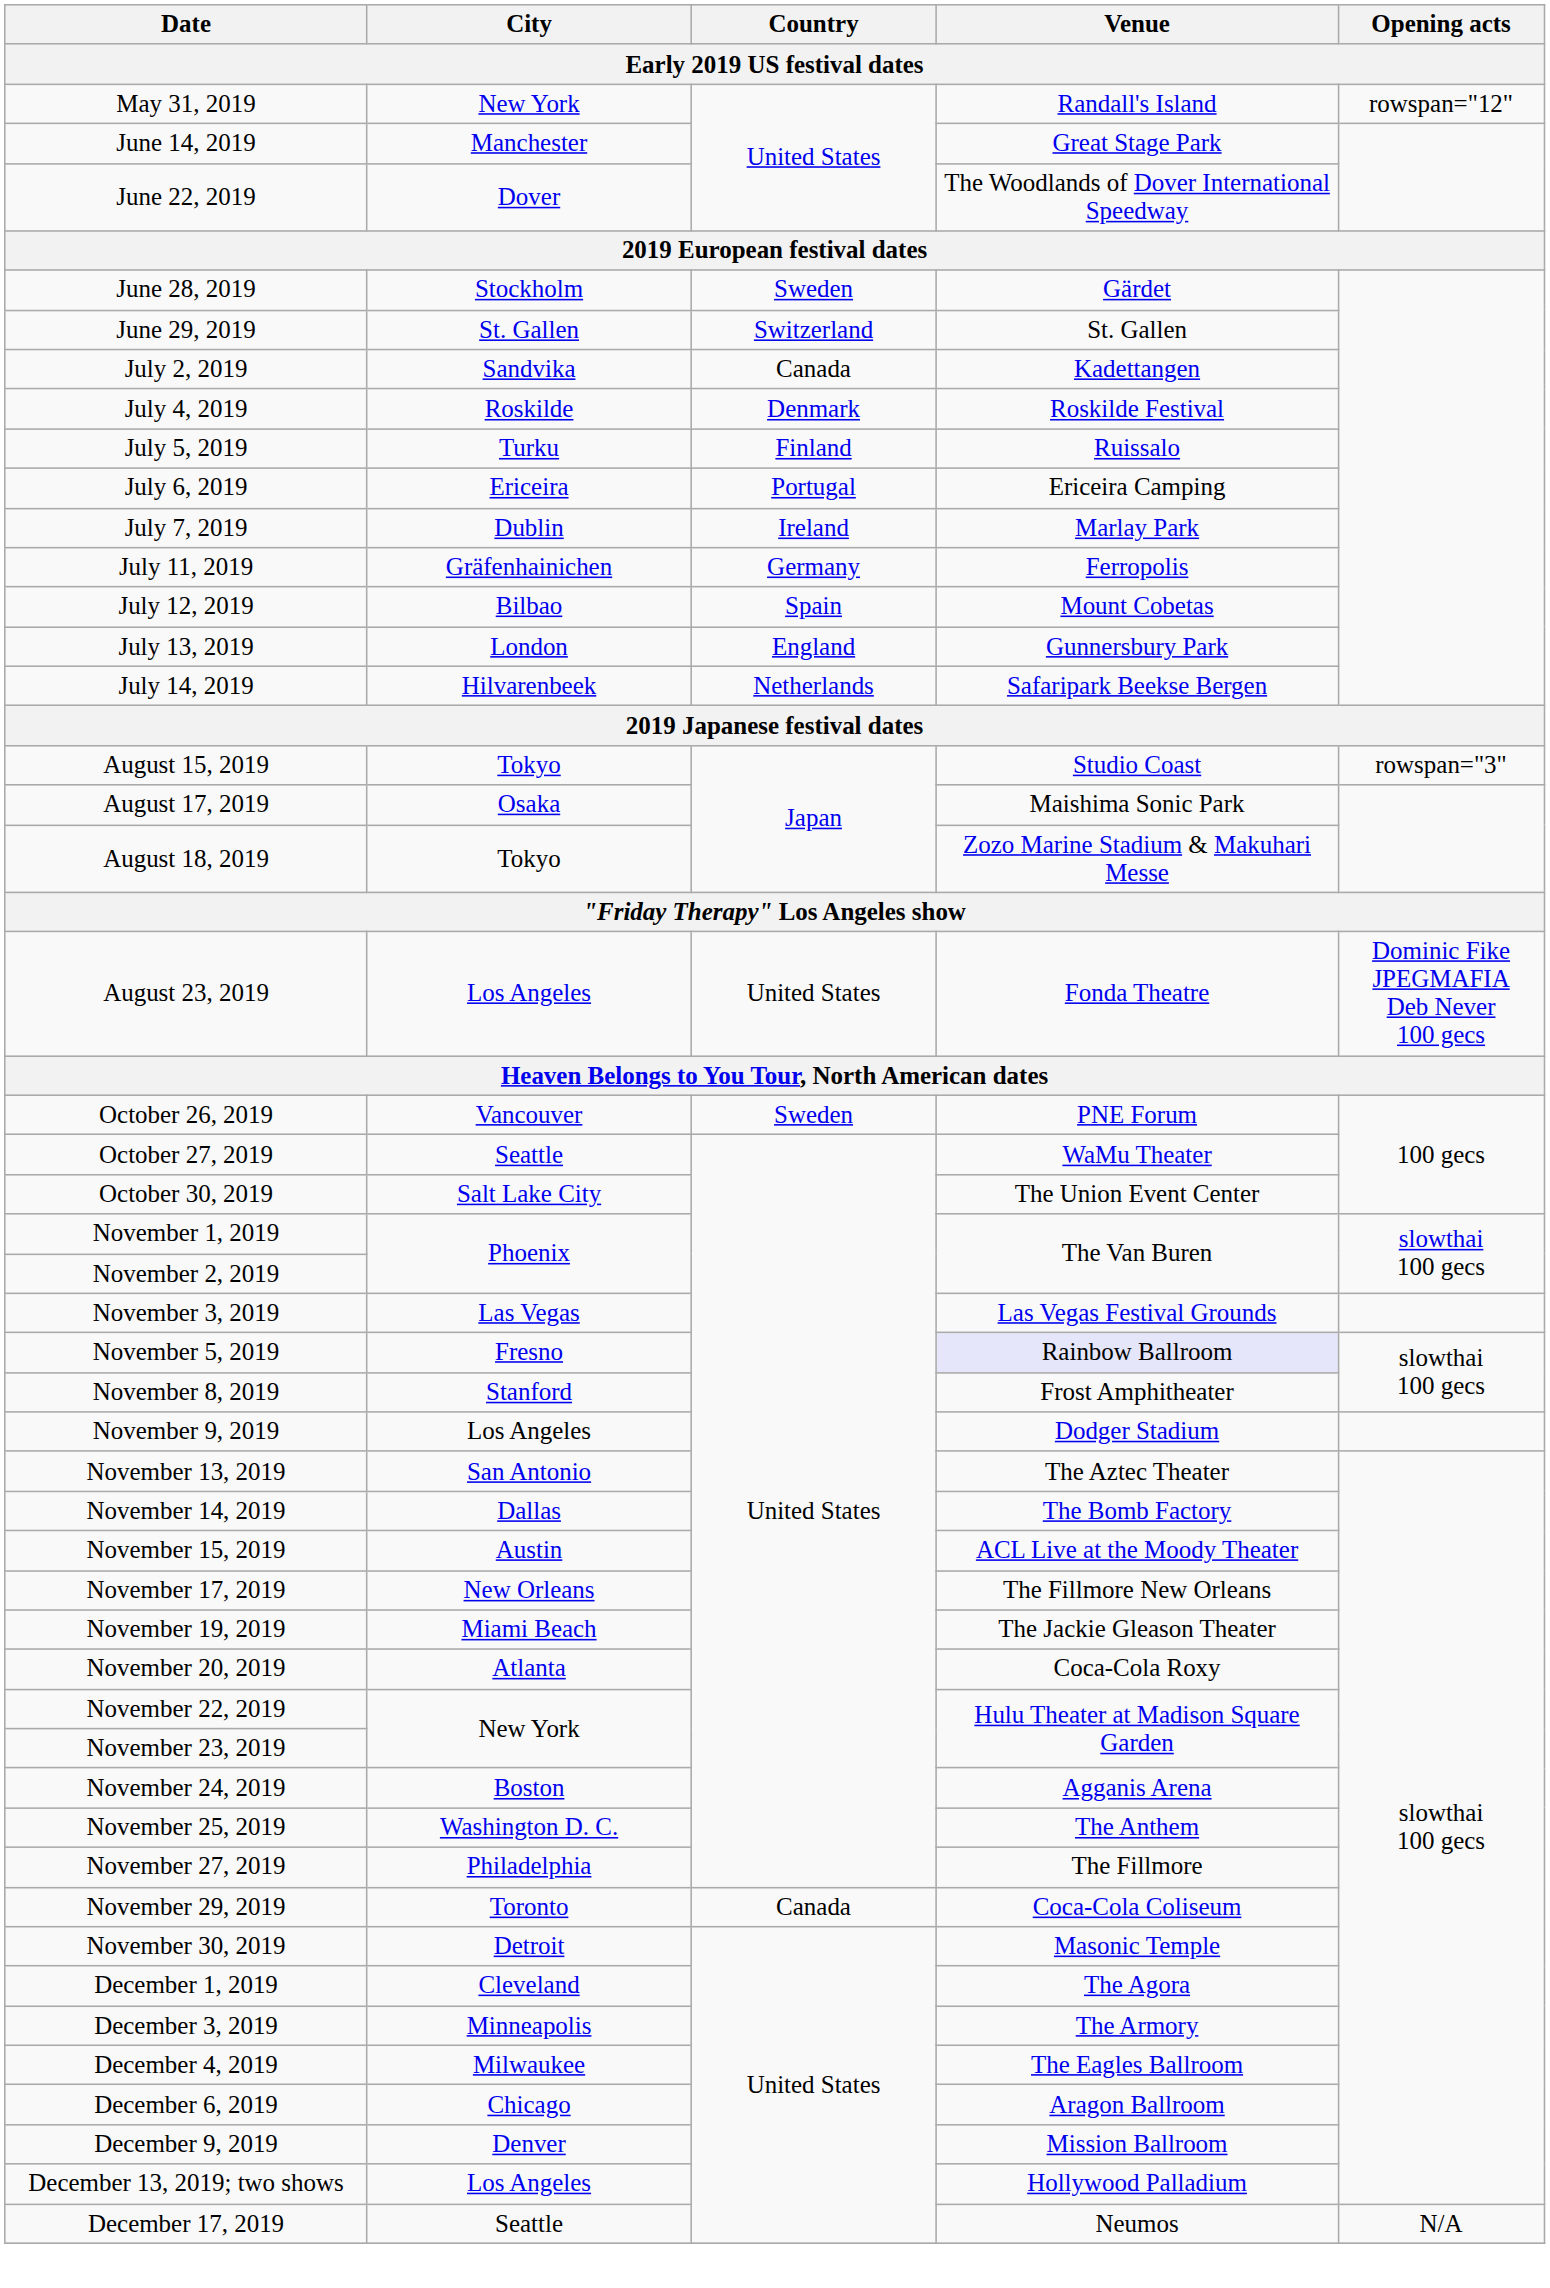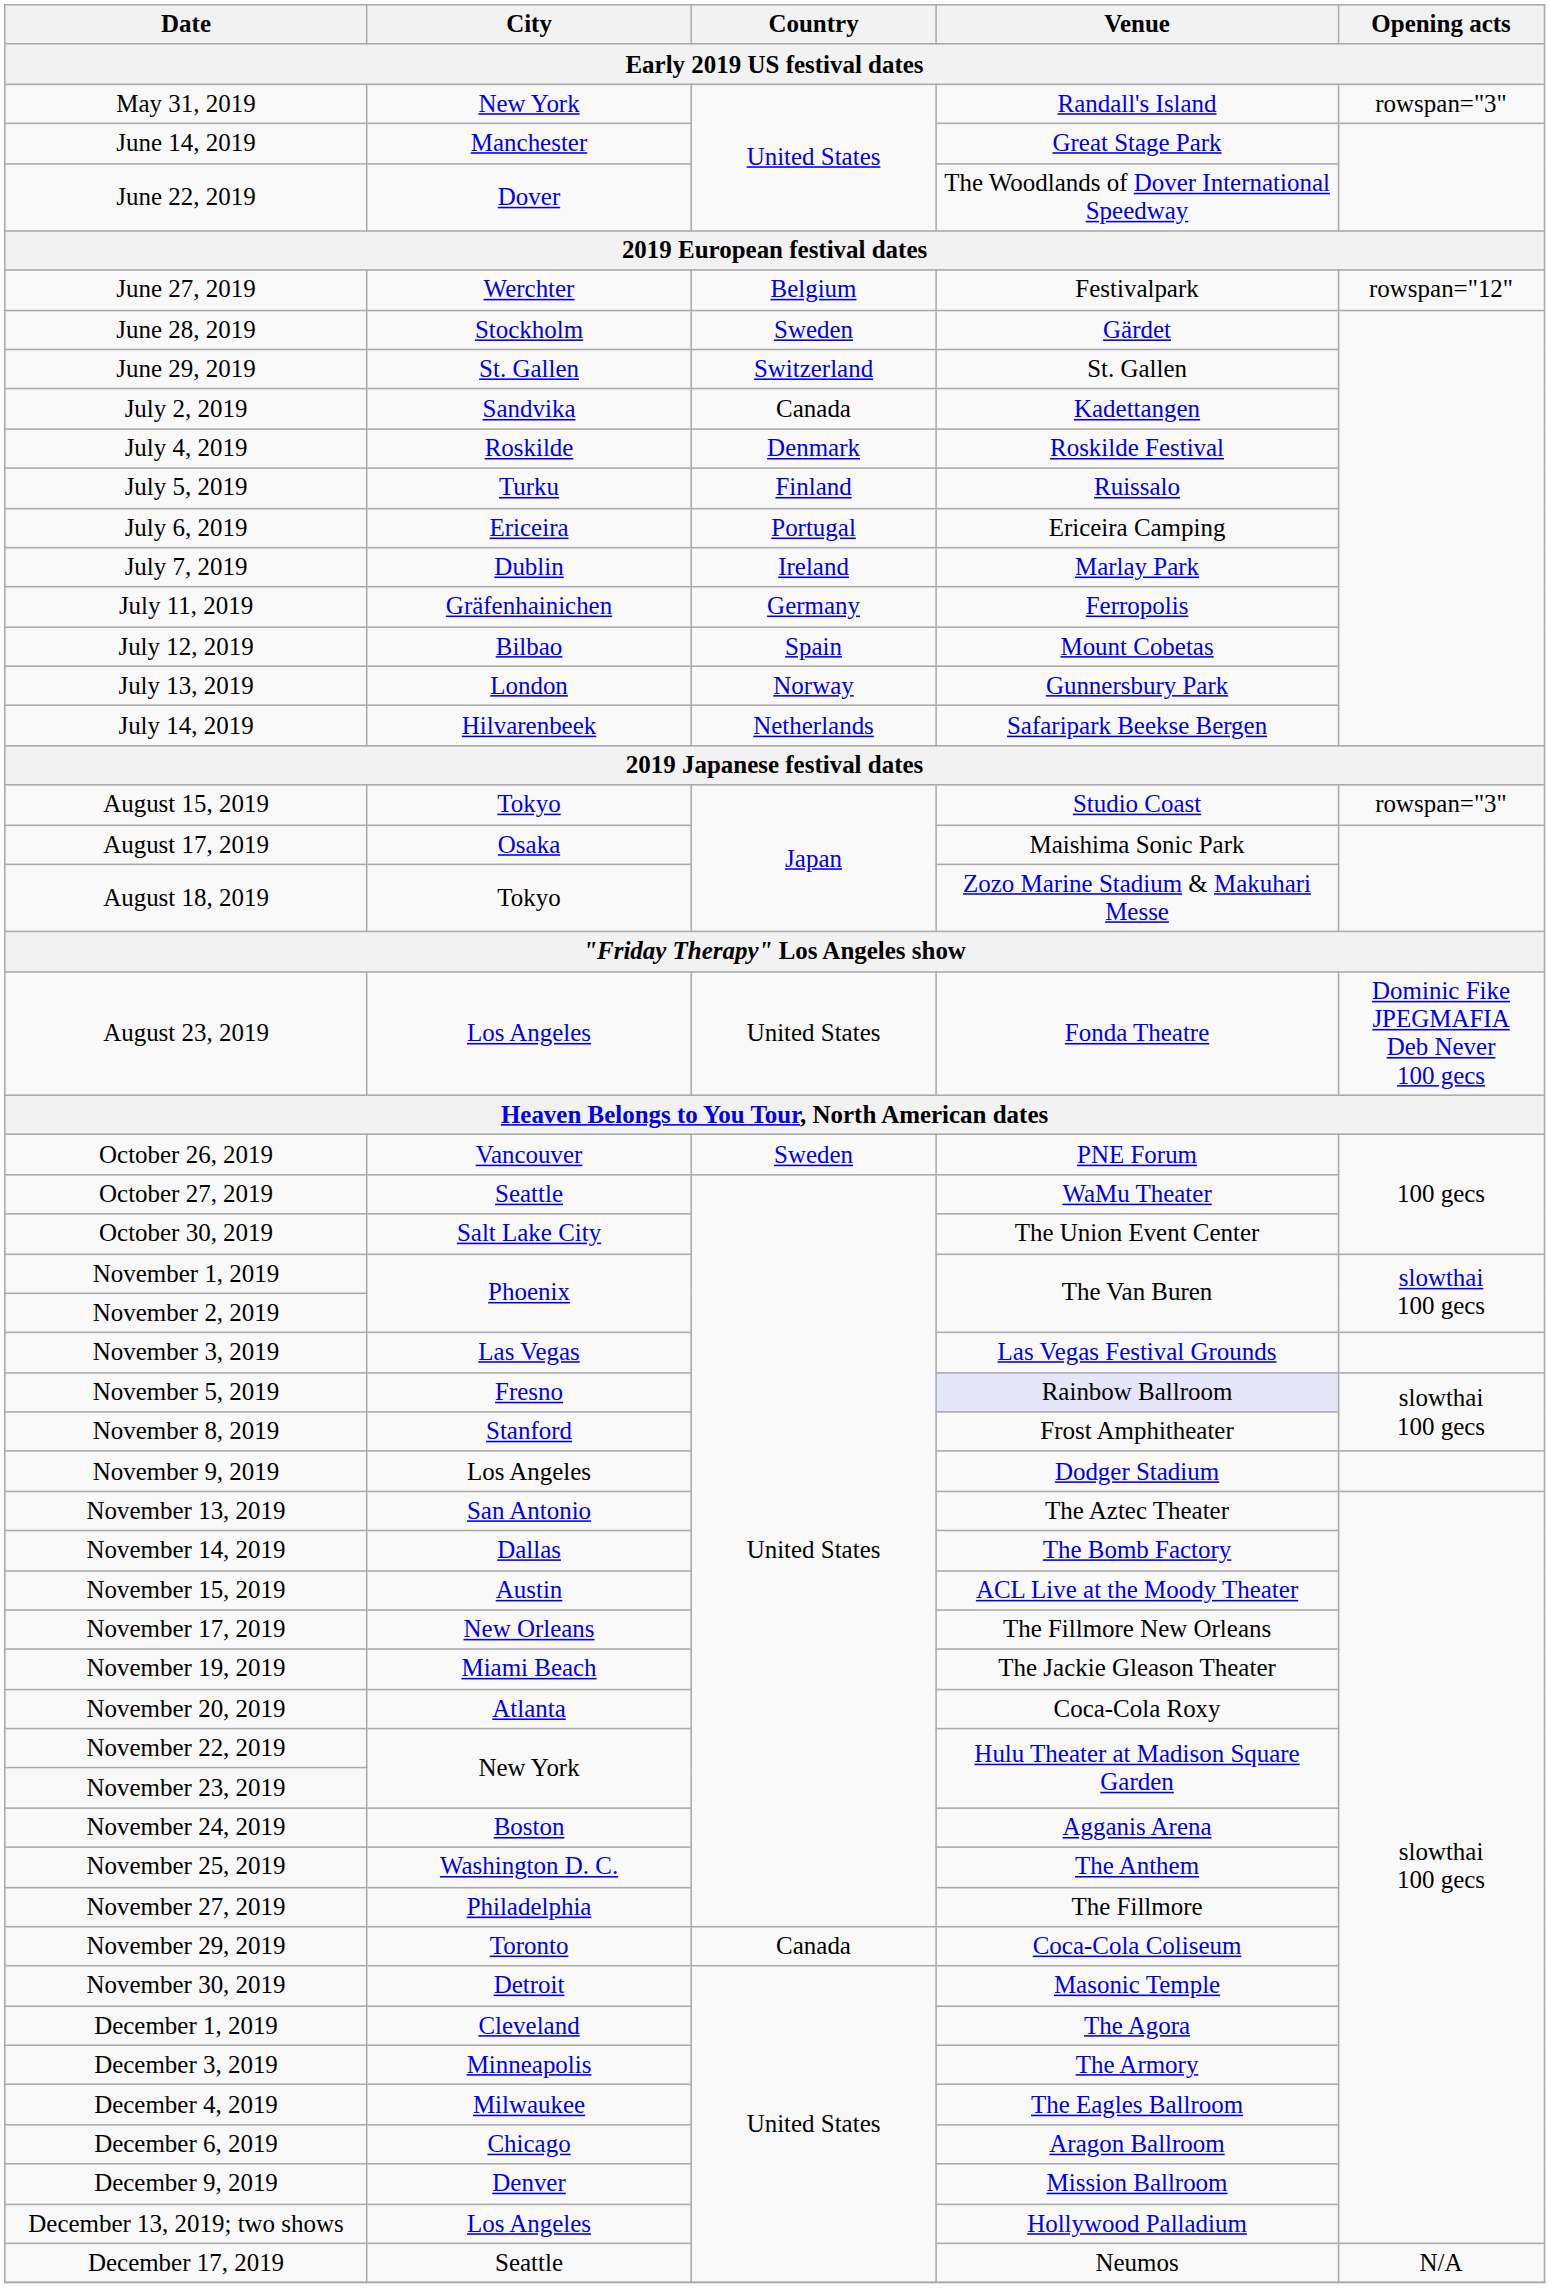(1441, 103) rowspan="12" -> (1441, 103) rowspan="3"
+ row: (186, 289)
(814, 646) England -> (814, 685) Norway
